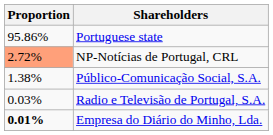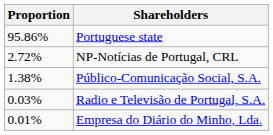(25, 57) lightsalmon background -> (25, 57) no background
(26, 120) bold -> (25, 120) normal
